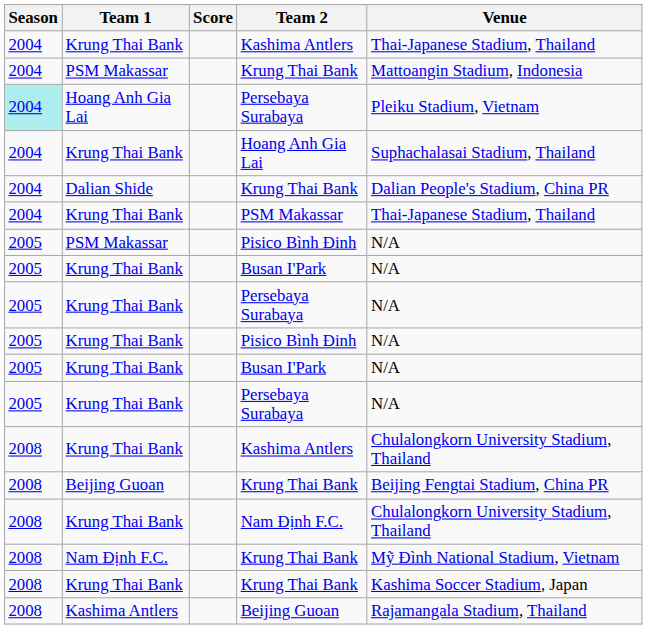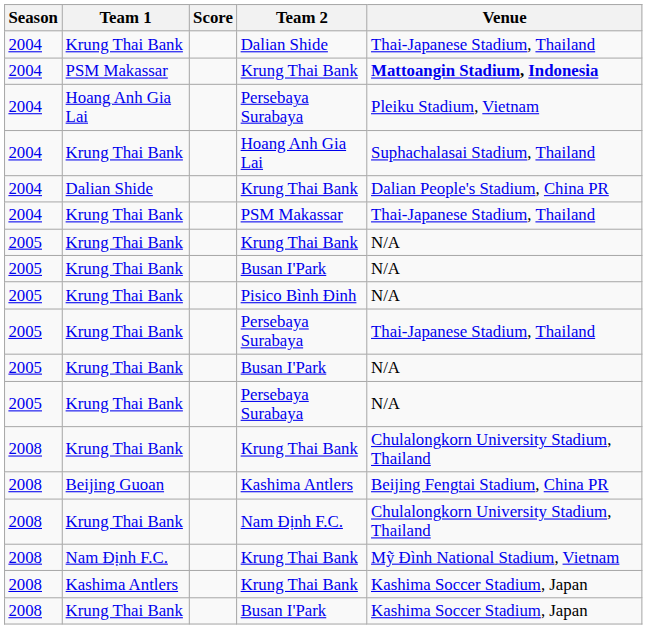(297, 44) Kashima Antlers -> (284, 44) Dalian Shide
(477, 71) normal -> (485, 71) bold
(25, 107) paleturquoise background -> (25, 107) no background
(117, 242) PSM Makassar -> (124, 242) Krung Thai Bank
(299, 242) Pisico Bình Đinh -> (299, 242) Krung Thai Bank
(275, 304) Persebaya Surabaya -> (299, 295) Pisico Bình Đinh
(299, 340) Pisico Bình Đinh -> (275, 331) Persebaya Surabaya
(386, 340) N/A -> (483, 331) Thai-Japanese Stadium, Thailand
(297, 449) Kashima Antlers -> (299, 449) Krung Thai Bank
(299, 485) Krung Thai Bank -> (297, 485) Kashima Antlers
(124, 584) Krung Thai Bank -> (122, 584) Kashima Antlers
(122, 610) Kashima Antlers -> (124, 610) Krung Thai Bank
(290, 610) Beijing Guoan -> (283, 610) Busan I'Park
(479, 610) Rajamangala Stadium, Thailand -> (479, 610) Kashima Soccer Stadium, Japan
